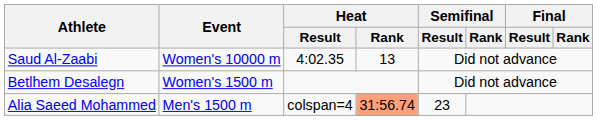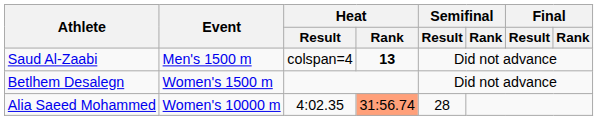(222, 60) Women's 10000 m -> (207, 60) Men's 1500 m
(320, 60) 4:02.35 -> (320, 60) colspan=4
(387, 60) normal -> (387, 60) bold
(207, 105) Men's 1500 m -> (222, 105) Women's 10000 m
(320, 105) colspan=4 -> (320, 105) 4:02.35
(442, 105) 23 -> (442, 105) 28
